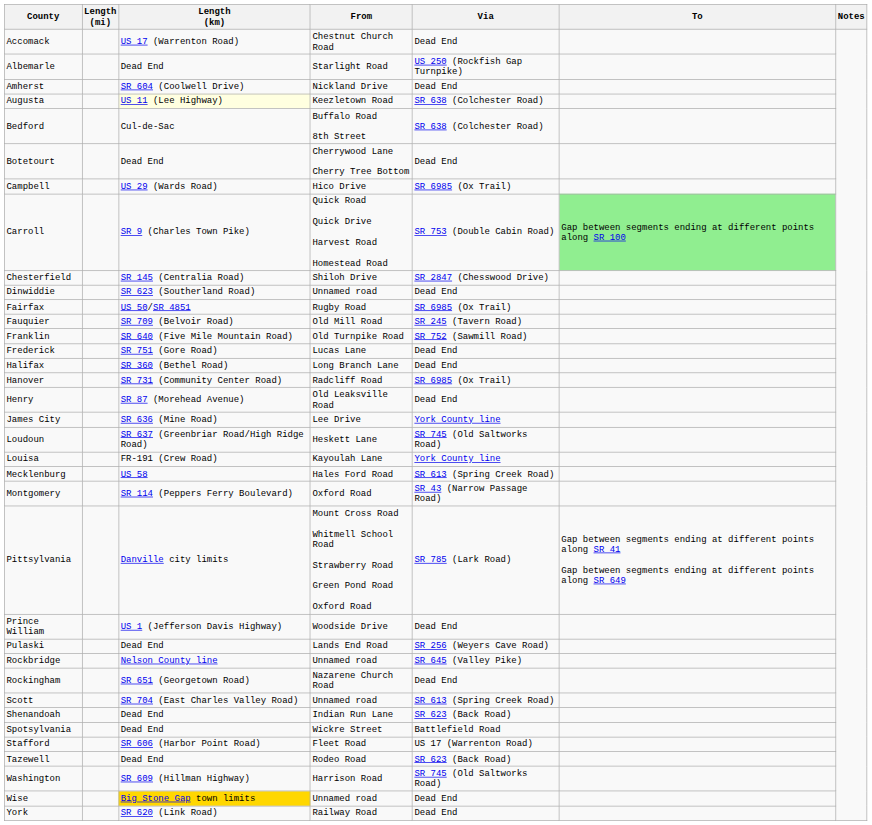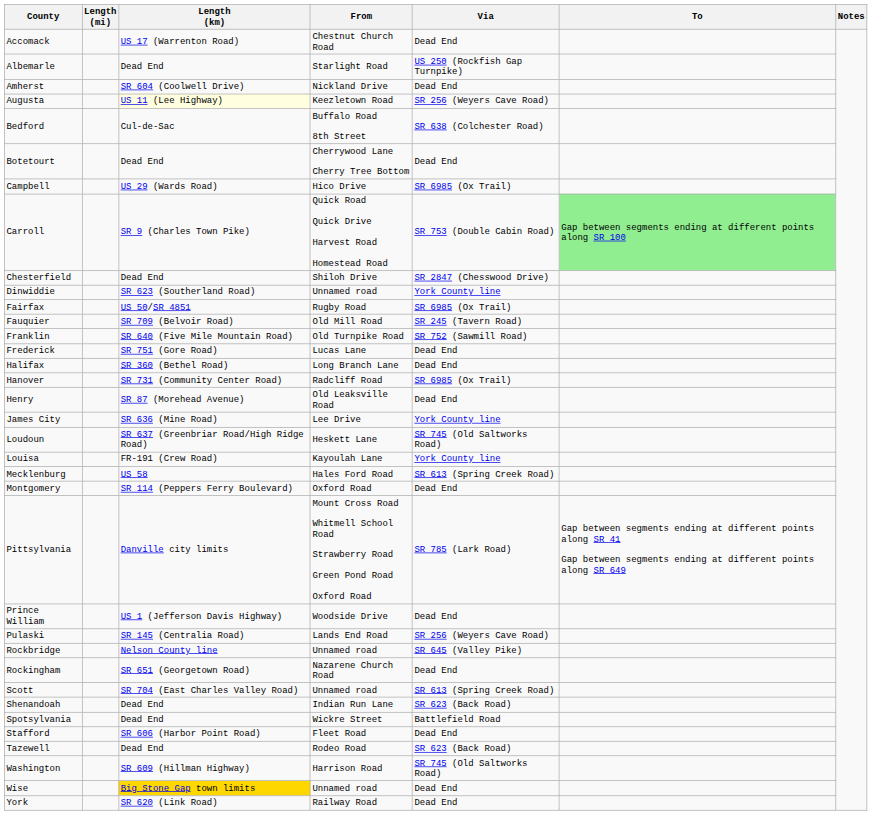(479, 101) SR 638 (Colchester Road) -> (482, 101) SR 256 (Weyers Cave Road)
(183, 278) SR 145 (Centralia Road) -> (142, 278) Dead End
(436, 292) Dead End -> (457, 292) York County line
(471, 494) SR 43 (Narrow Passage Road) -> (436, 489) Dead End
(142, 646) Dead End -> (183, 636) SR 145 (Centralia Road)
(474, 744) US 17 (Warrenton Road) -> (436, 734) Dead End
